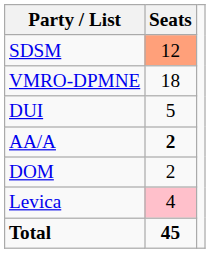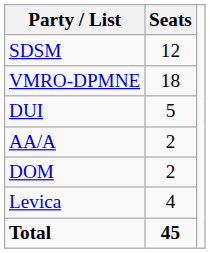(170, 50) lightsalmon background -> (170, 50) no background
(170, 141) bold -> (170, 141) normal
(170, 202) pink background -> (170, 202) no background
